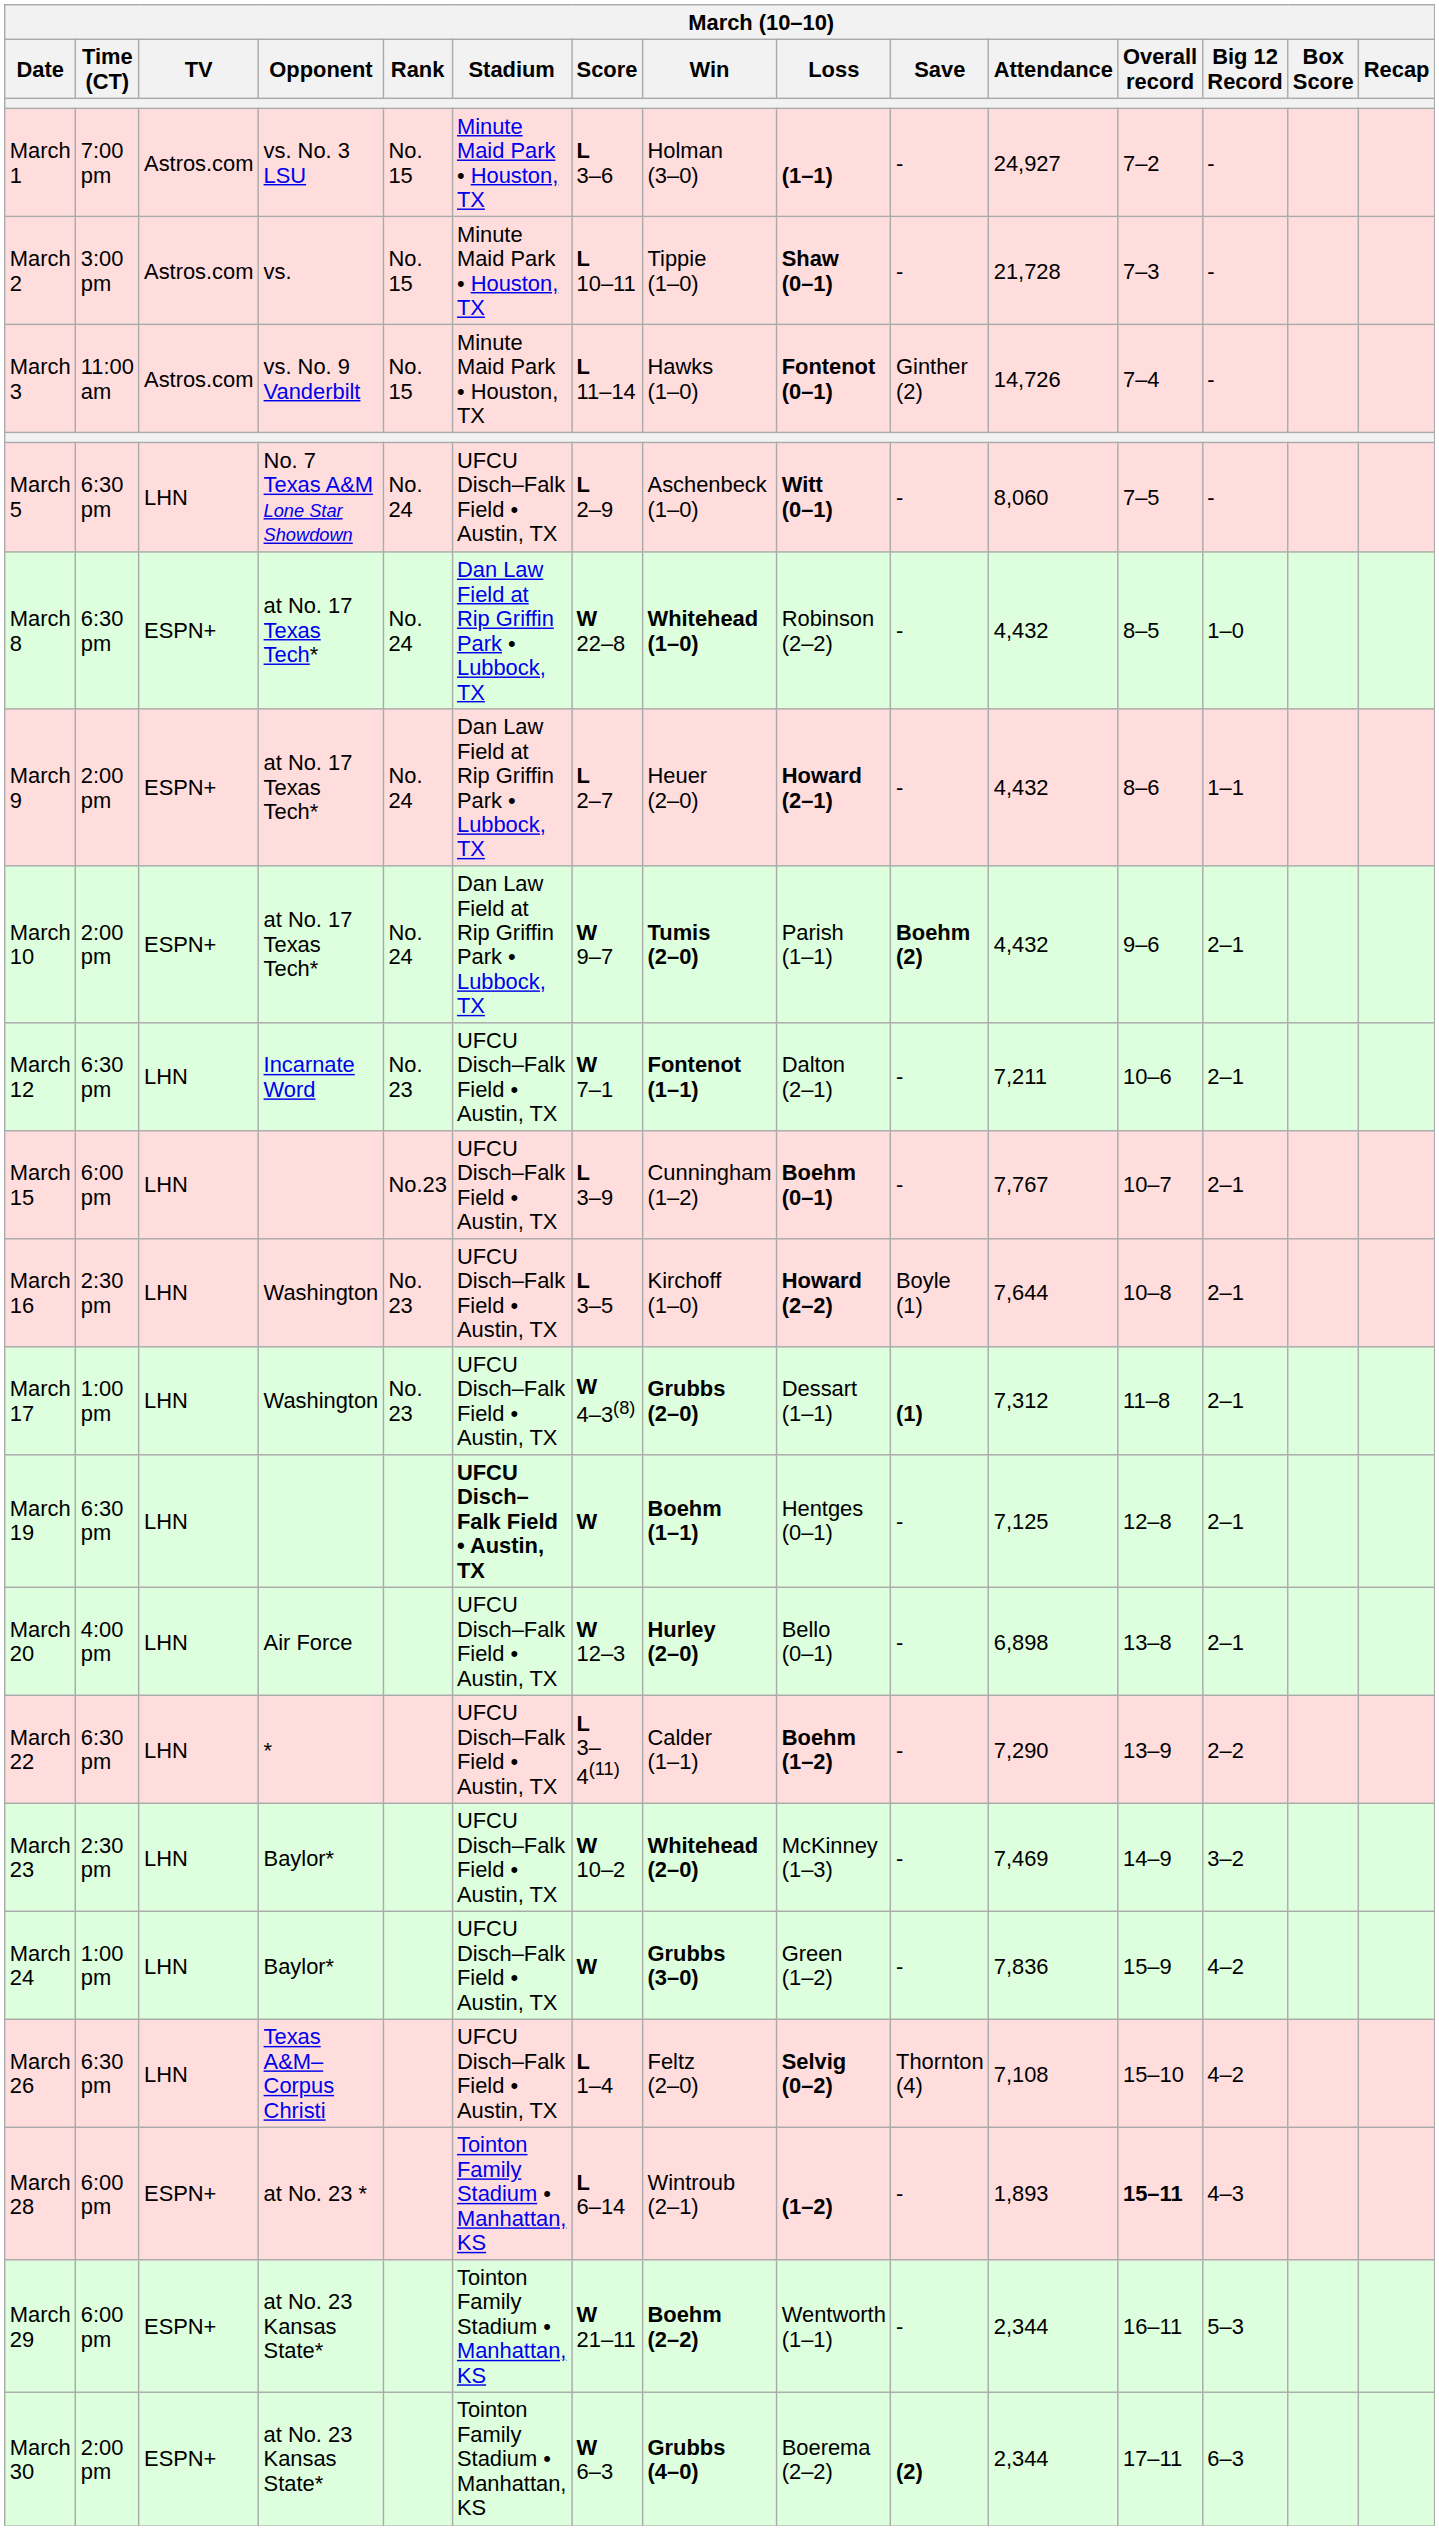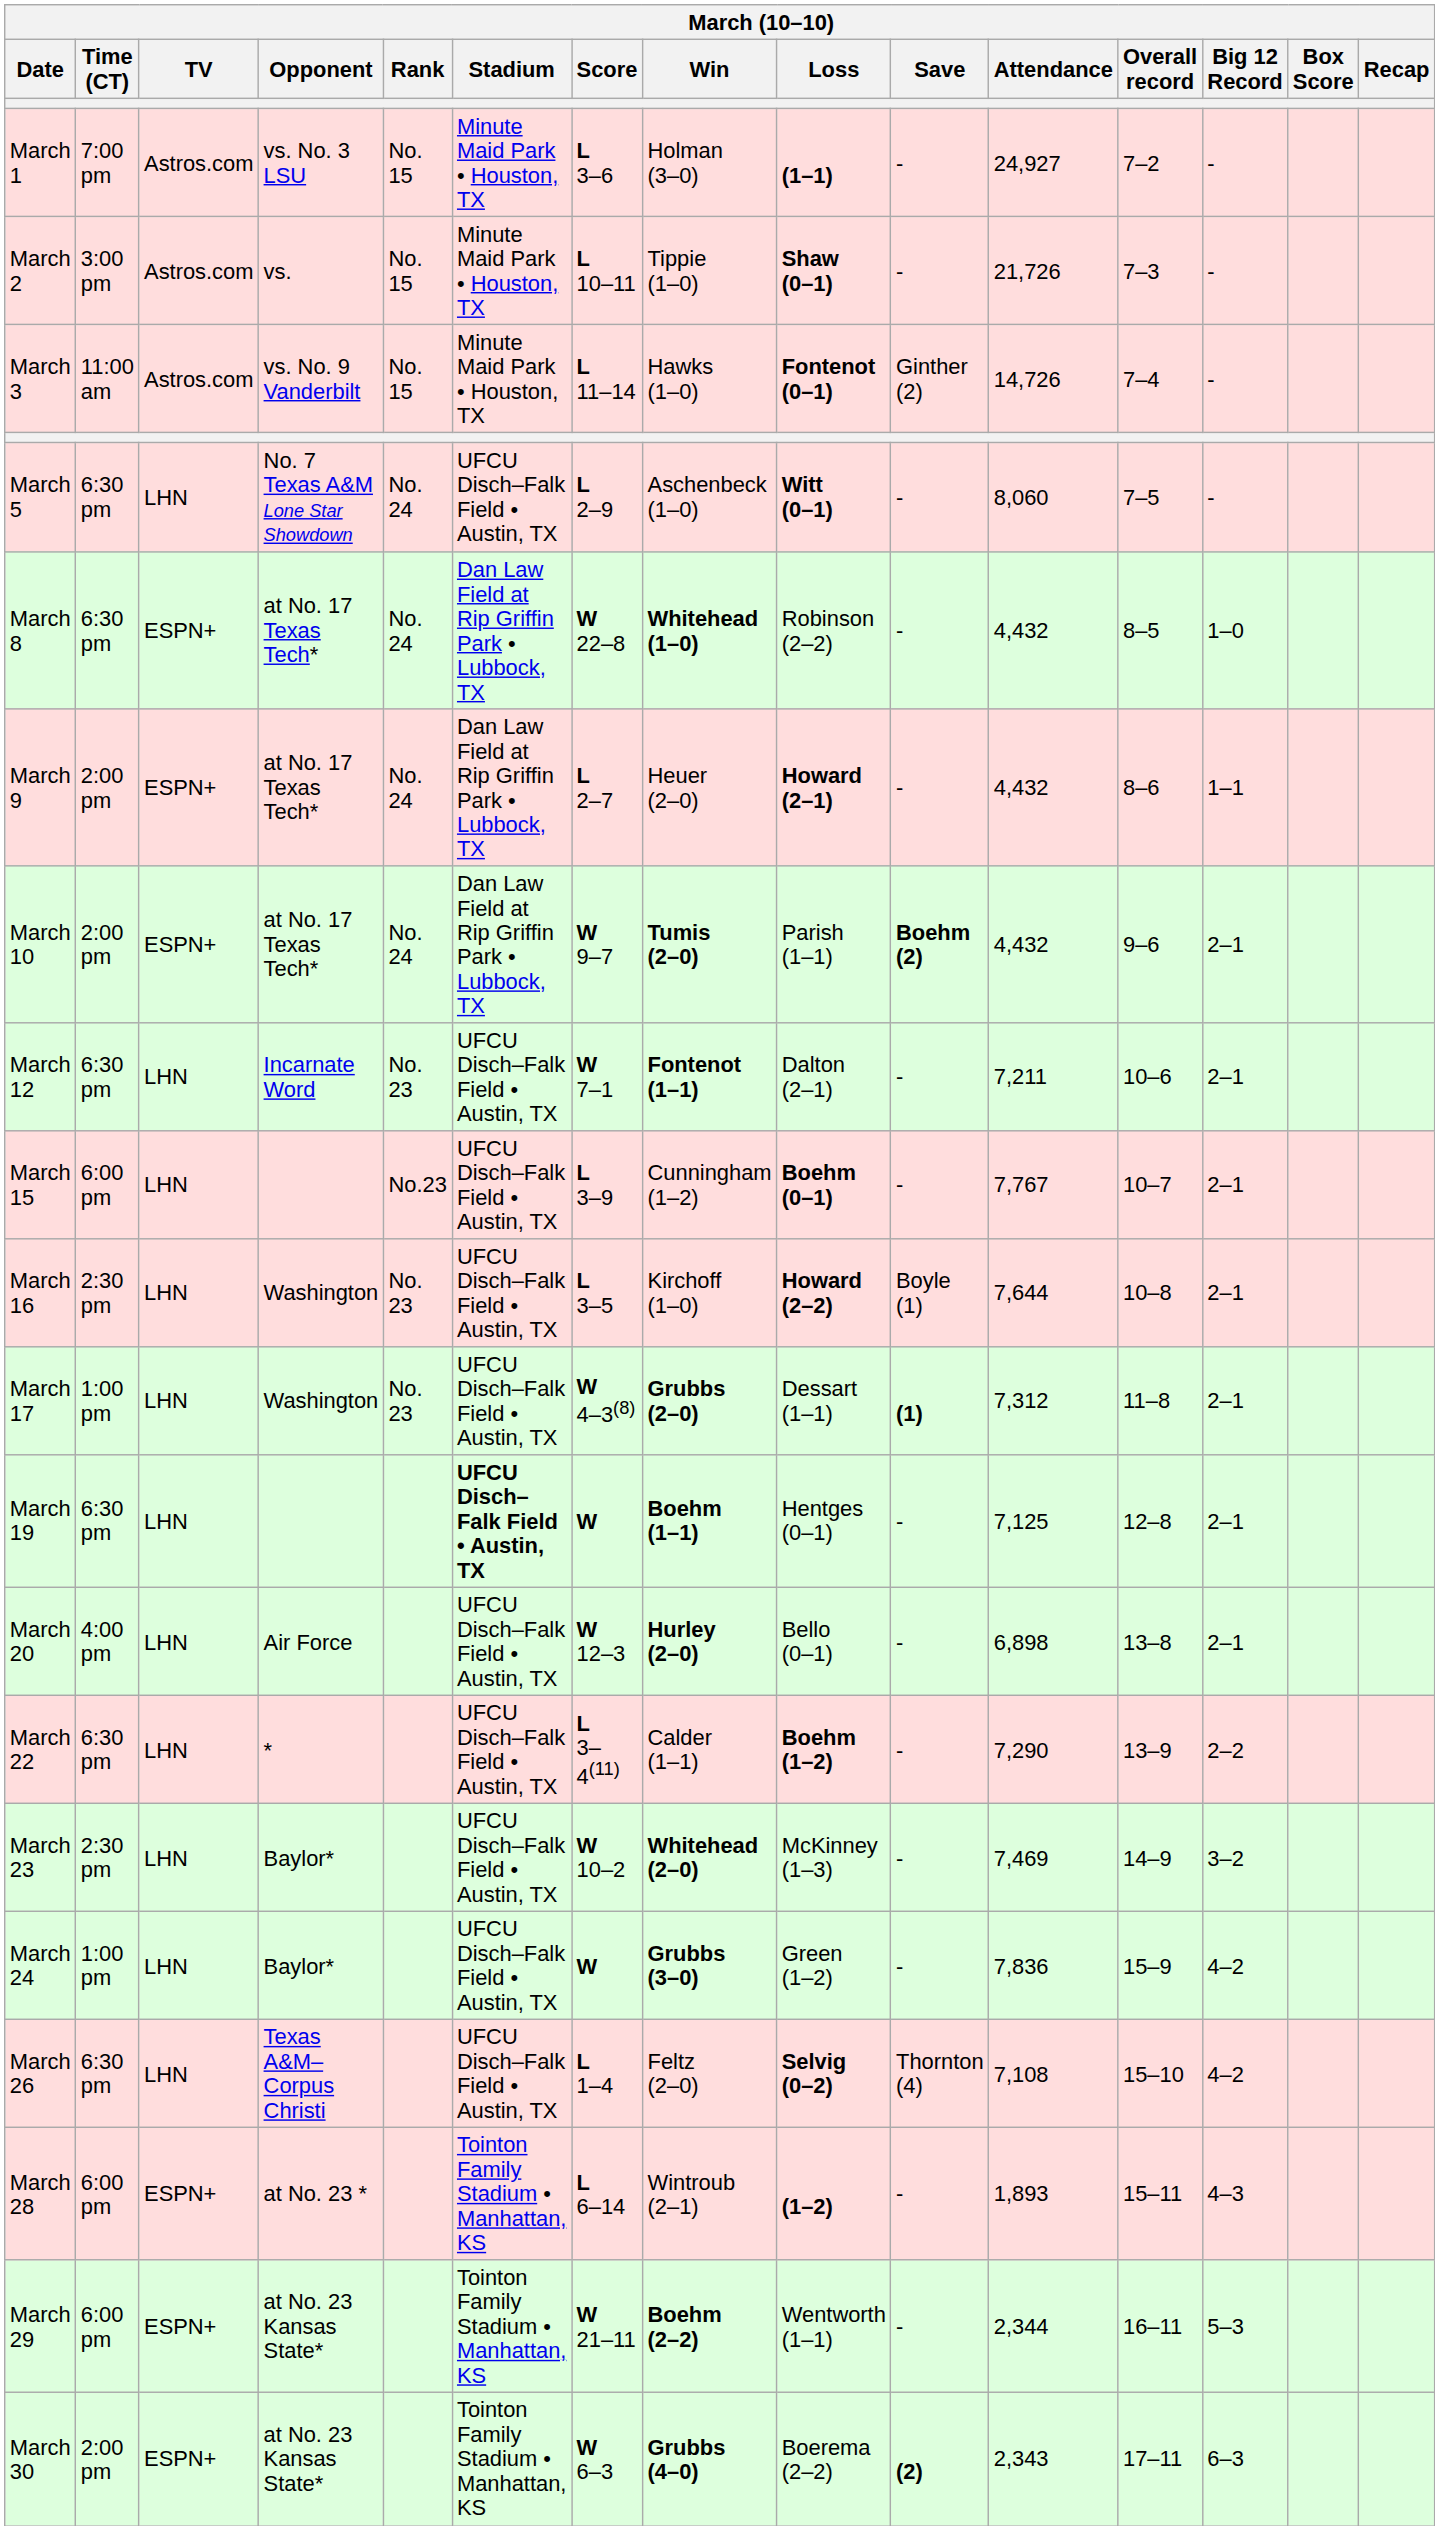(1027, 271) 21,728 -> (1027, 271) 21,726
(1153, 2194) bold -> (1153, 2194) normal
(1021, 2459) 2,344 -> (1021, 2459) 2,343
